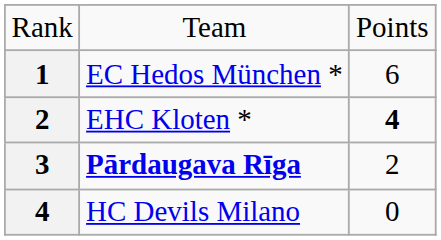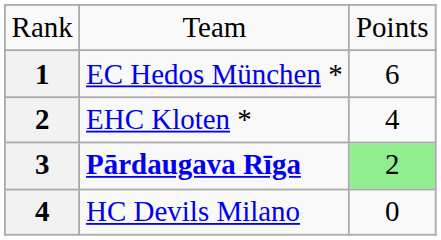(392, 119) bold -> (392, 119) normal
(392, 165) no background -> (392, 165) lightgreen background
